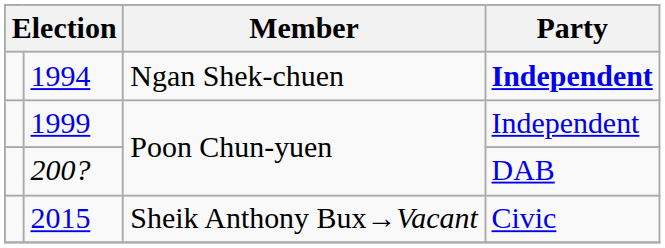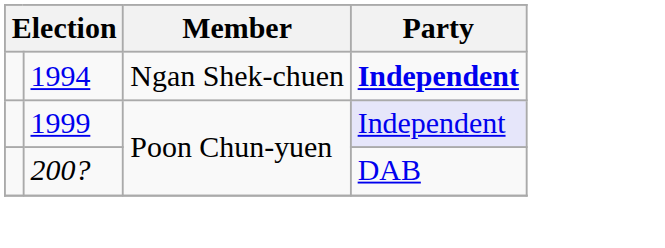(565, 123) no background -> (432, 123) lavender background
- row: (60, 218)
